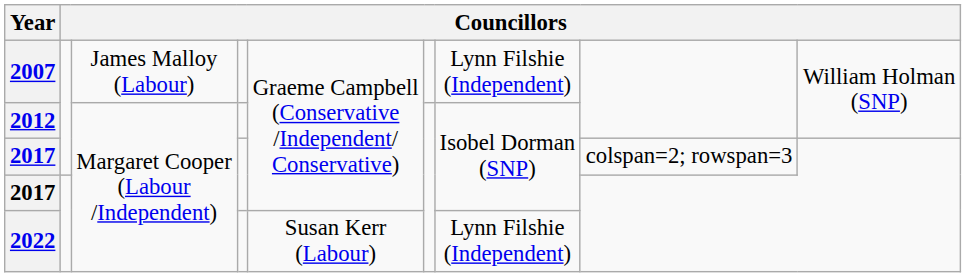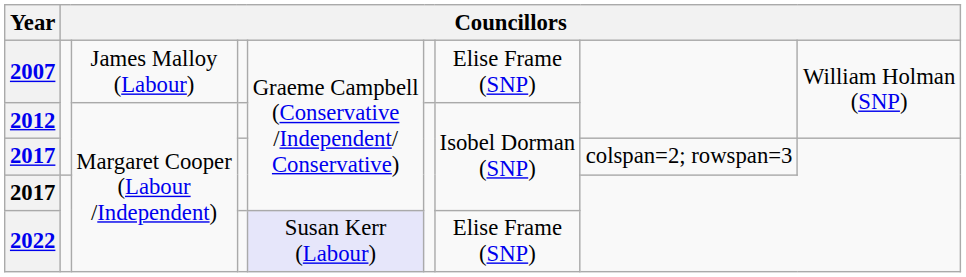(507, 71) Lynn Filshie (Independent) -> (507, 71) Elise Frame (SNP)
(336, 241) no background -> (336, 241) lavender background
(507, 241) Lynn Filshie (Independent) -> (507, 241) Elise Frame (SNP)
